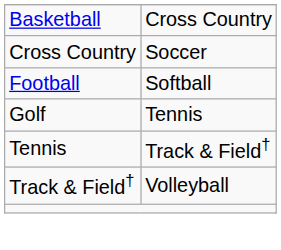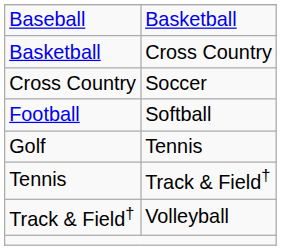+ row: (47, 20)
